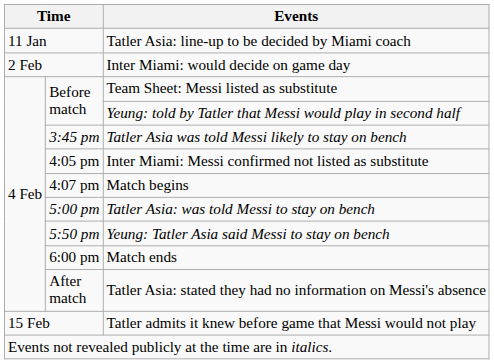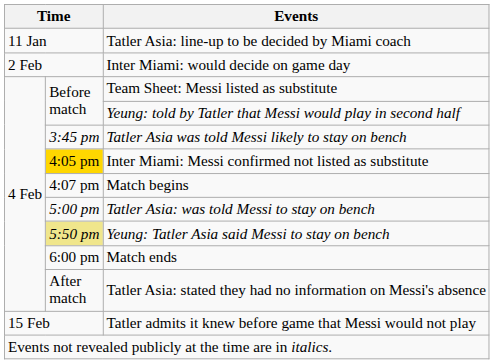(74, 161) no background -> (74, 161) gold background
(74, 233) no background -> (74, 233) khaki background
